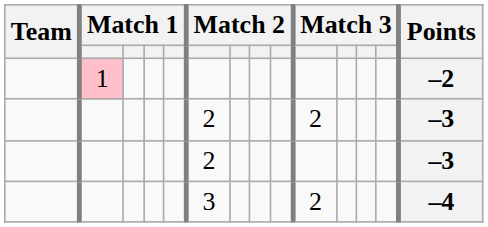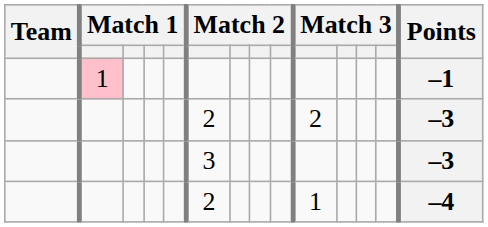(441, 78) –2 -> (441, 78) –1
(209, 160) 2 -> (209, 160) 3
(209, 201) 3 -> (209, 201) 2
(315, 201) 2 -> (315, 201) 1
